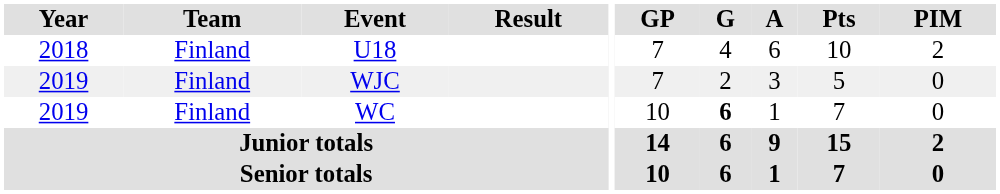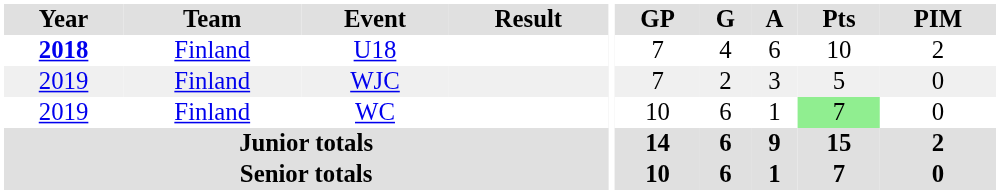(64, 50) normal -> (64, 50) bold
(725, 112) bold -> (725, 112) normal
(839, 112) no background -> (839, 112) lightgreen background
